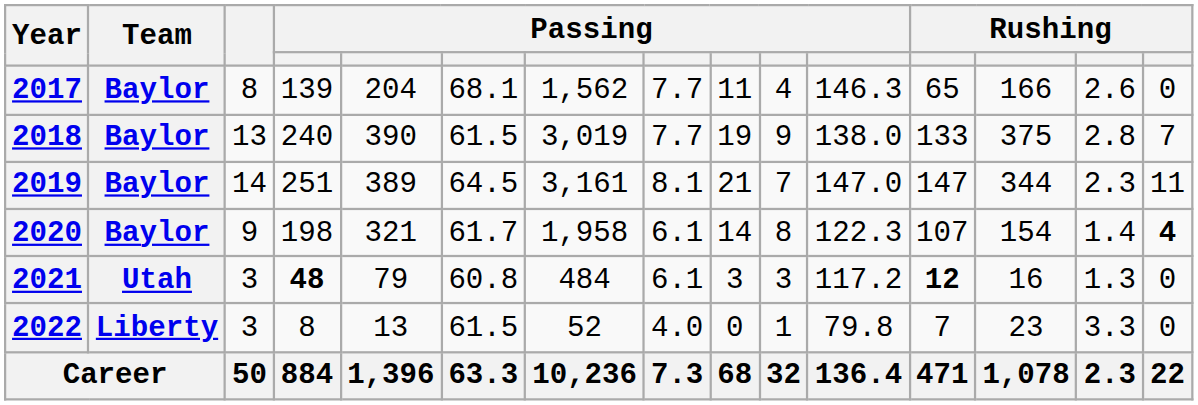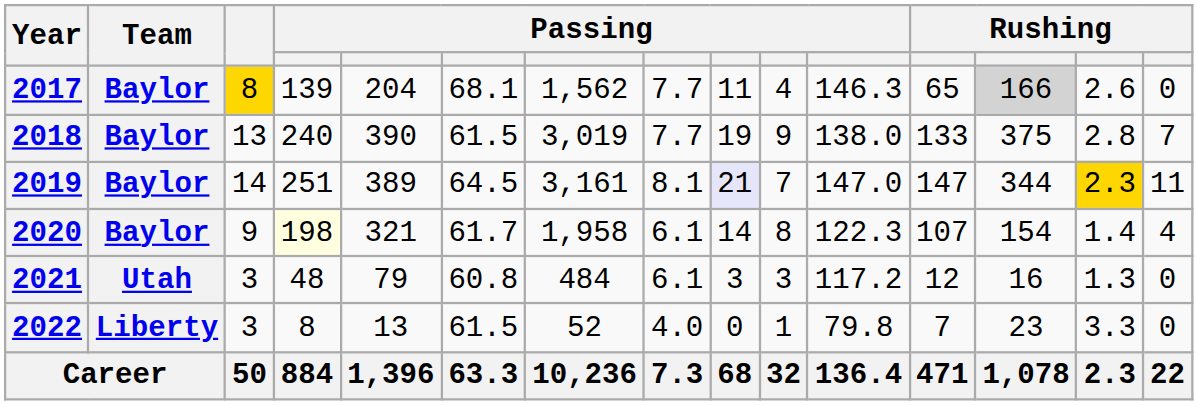(249, 90) no background -> (249, 90) gold background
(1026, 90) no background -> (1026, 90) lightgrey background
(735, 185) no background -> (735, 185) lavender background
(1110, 185) no background -> (1110, 185) gold background
(307, 233) no background -> (307, 233) lightyellow background
(1167, 233) bold -> (1167, 233) normal
(307, 280) bold -> (307, 280) normal
(942, 280) bold -> (942, 280) normal
